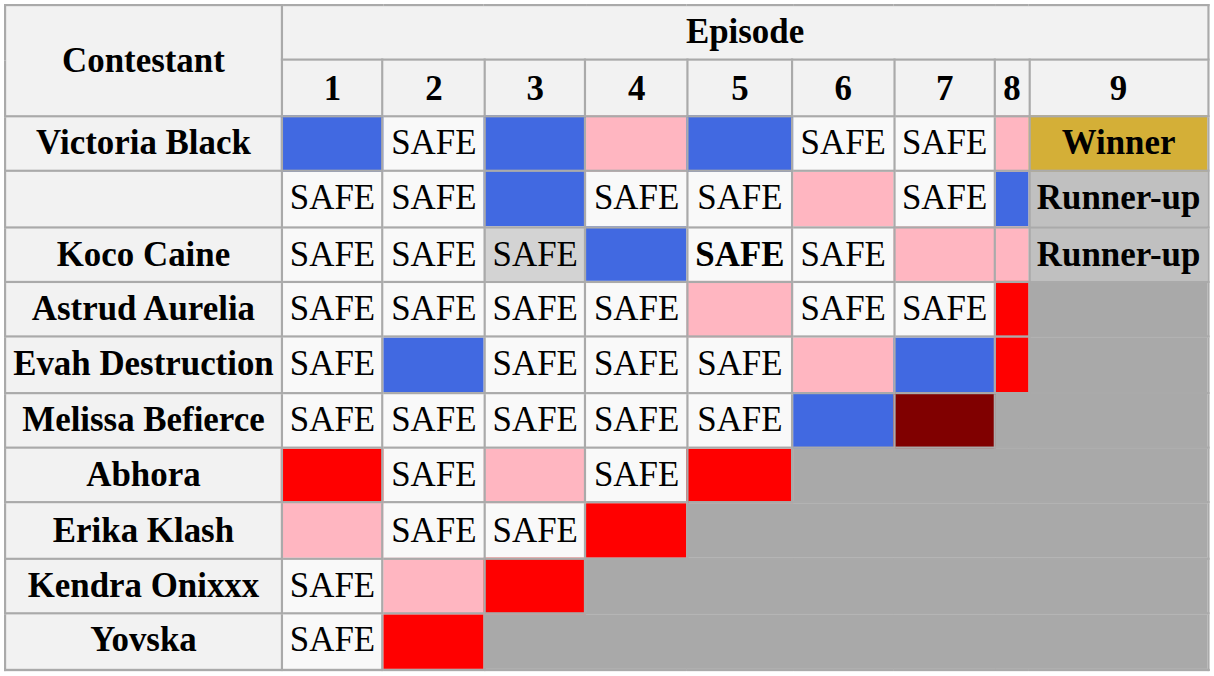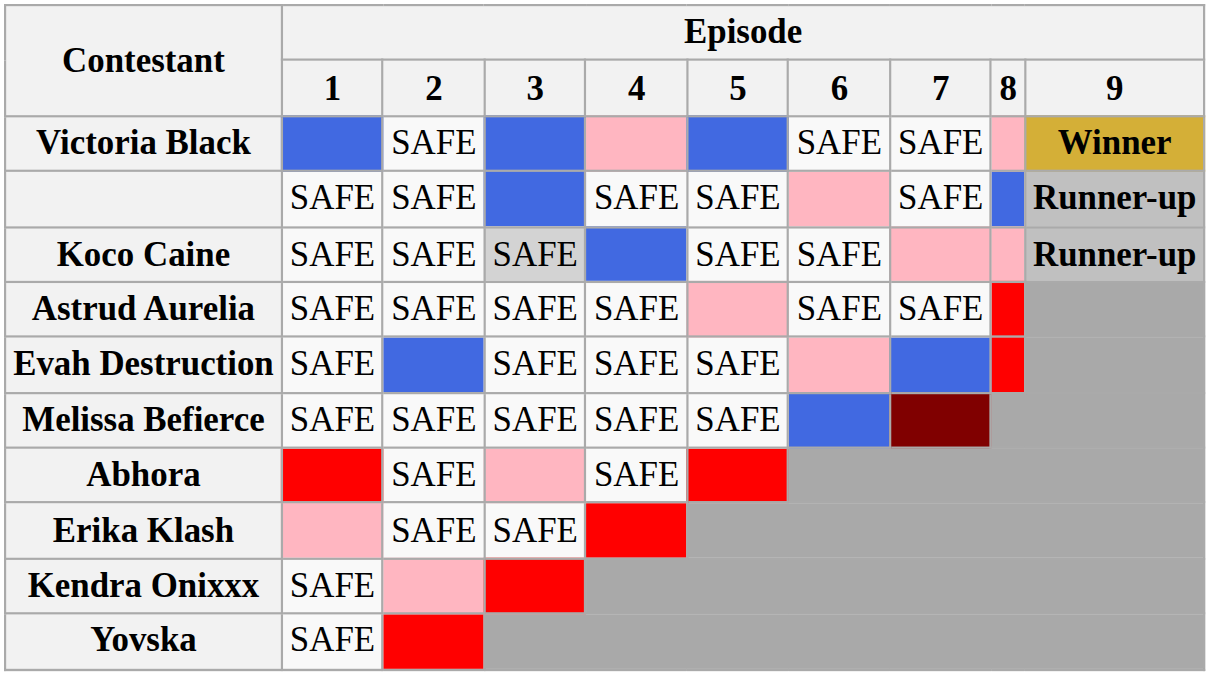(740, 253) bold -> (738, 253) normal
